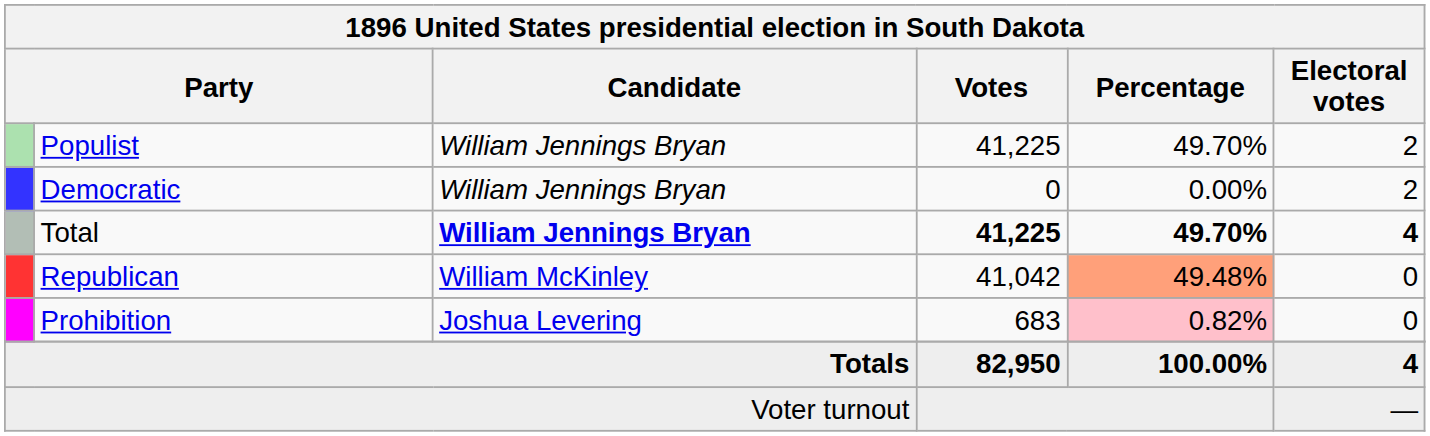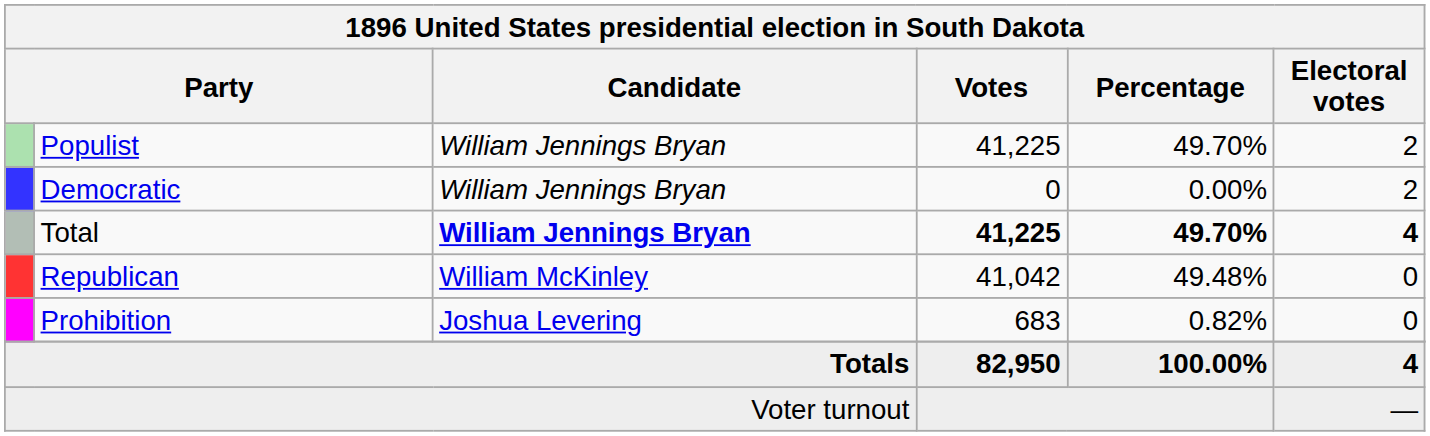(1220, 277) lightsalmon background -> (1220, 277) no background
(1228, 321) pink background -> (1228, 321) no background
